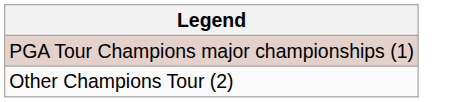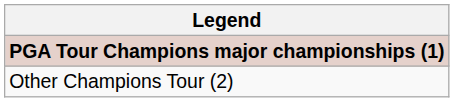(212, 51) normal -> (227, 51) bold
